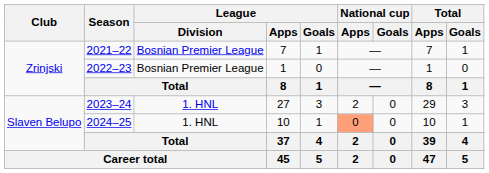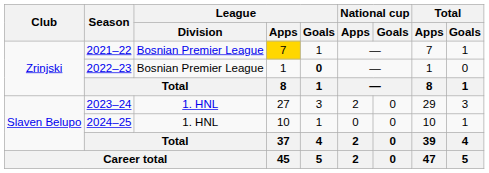(283, 50) no background -> (283, 50) gold background
(319, 68) normal -> (319, 68) bold
(355, 123) lightsalmon background -> (355, 123) no background
